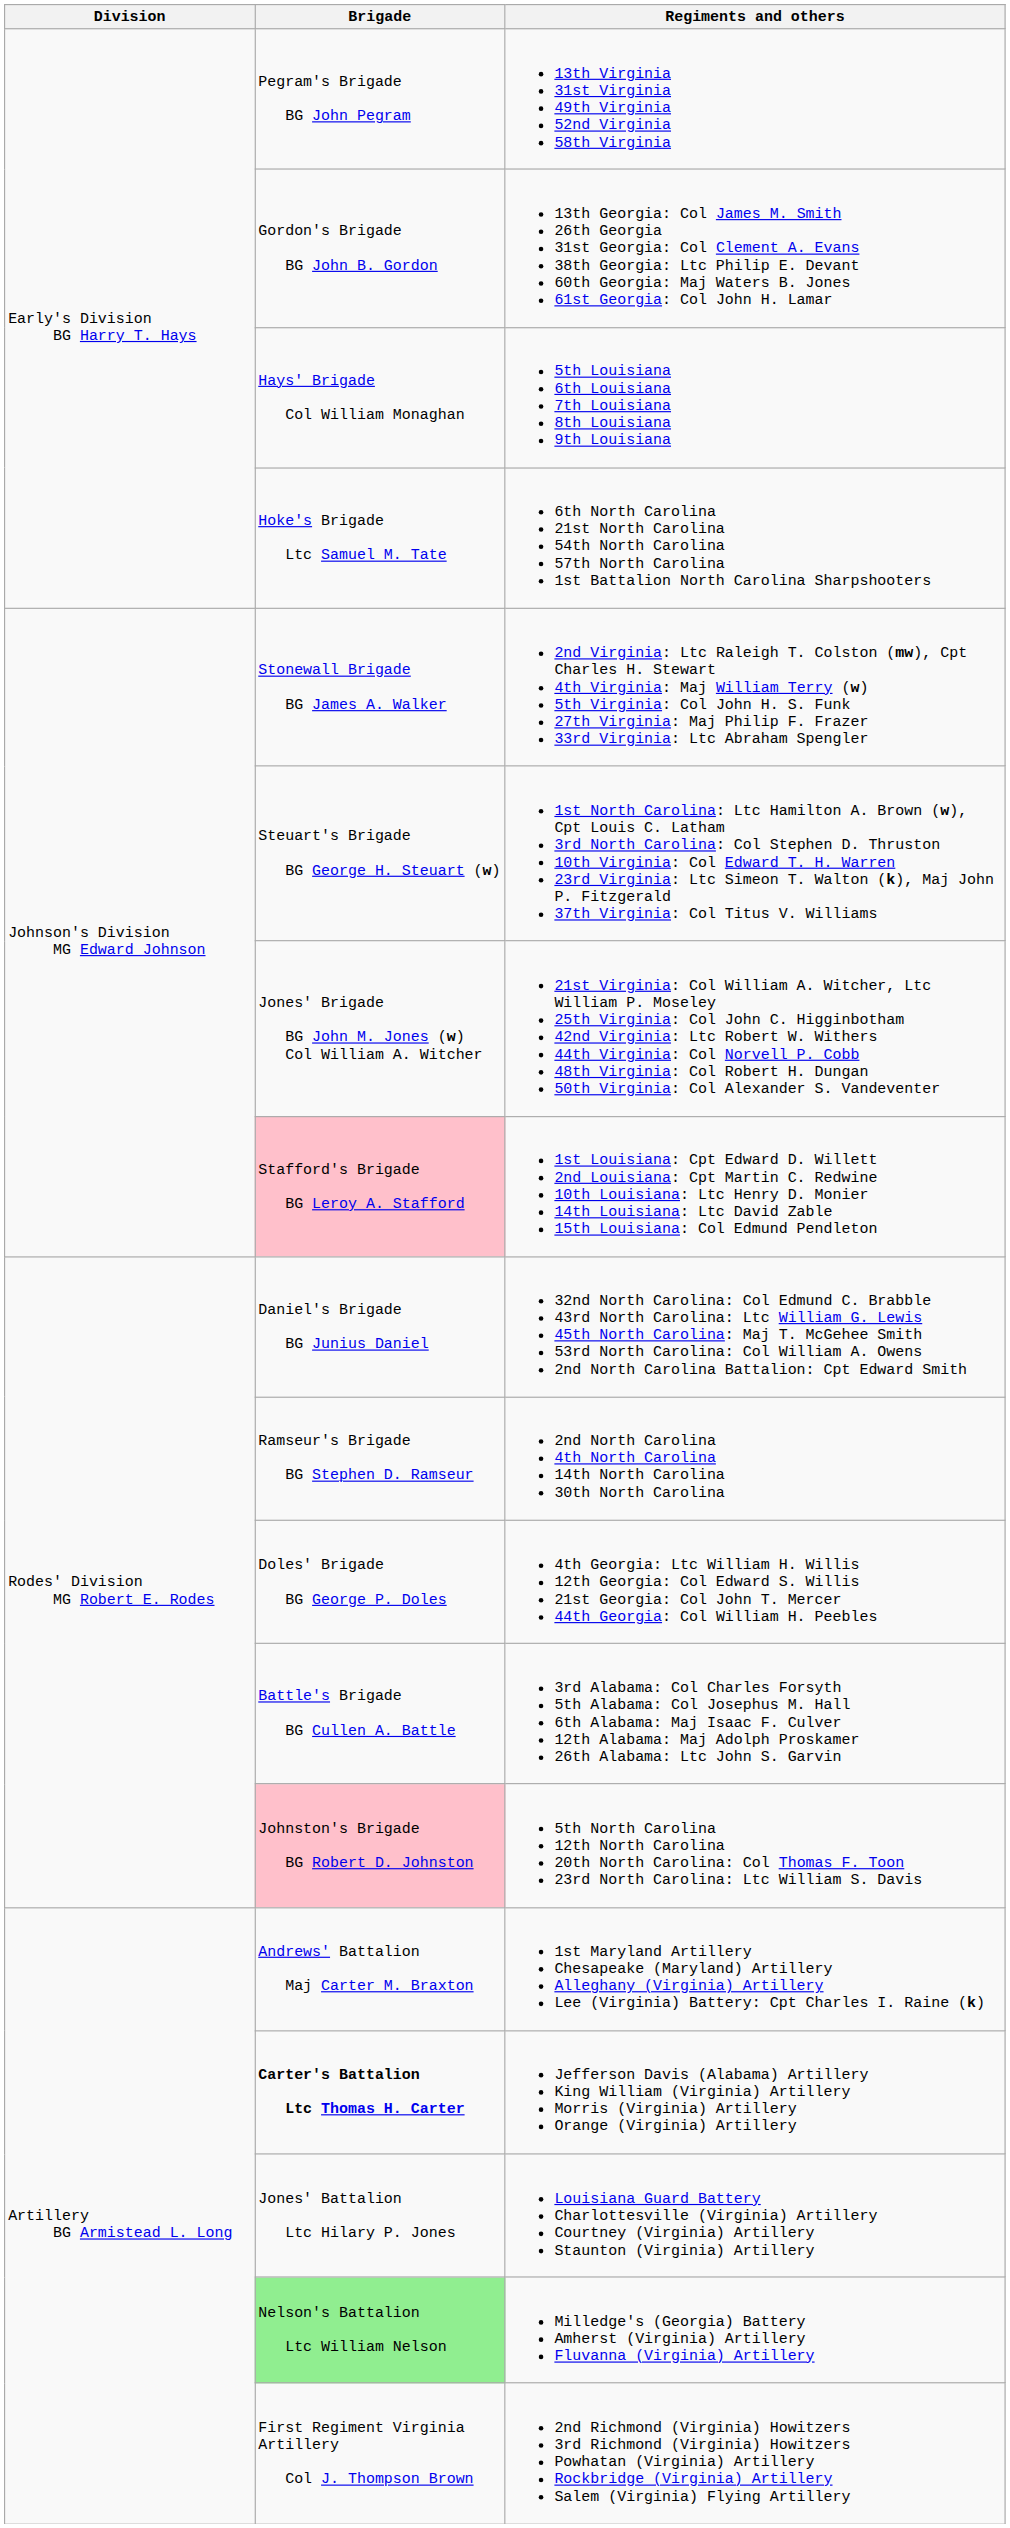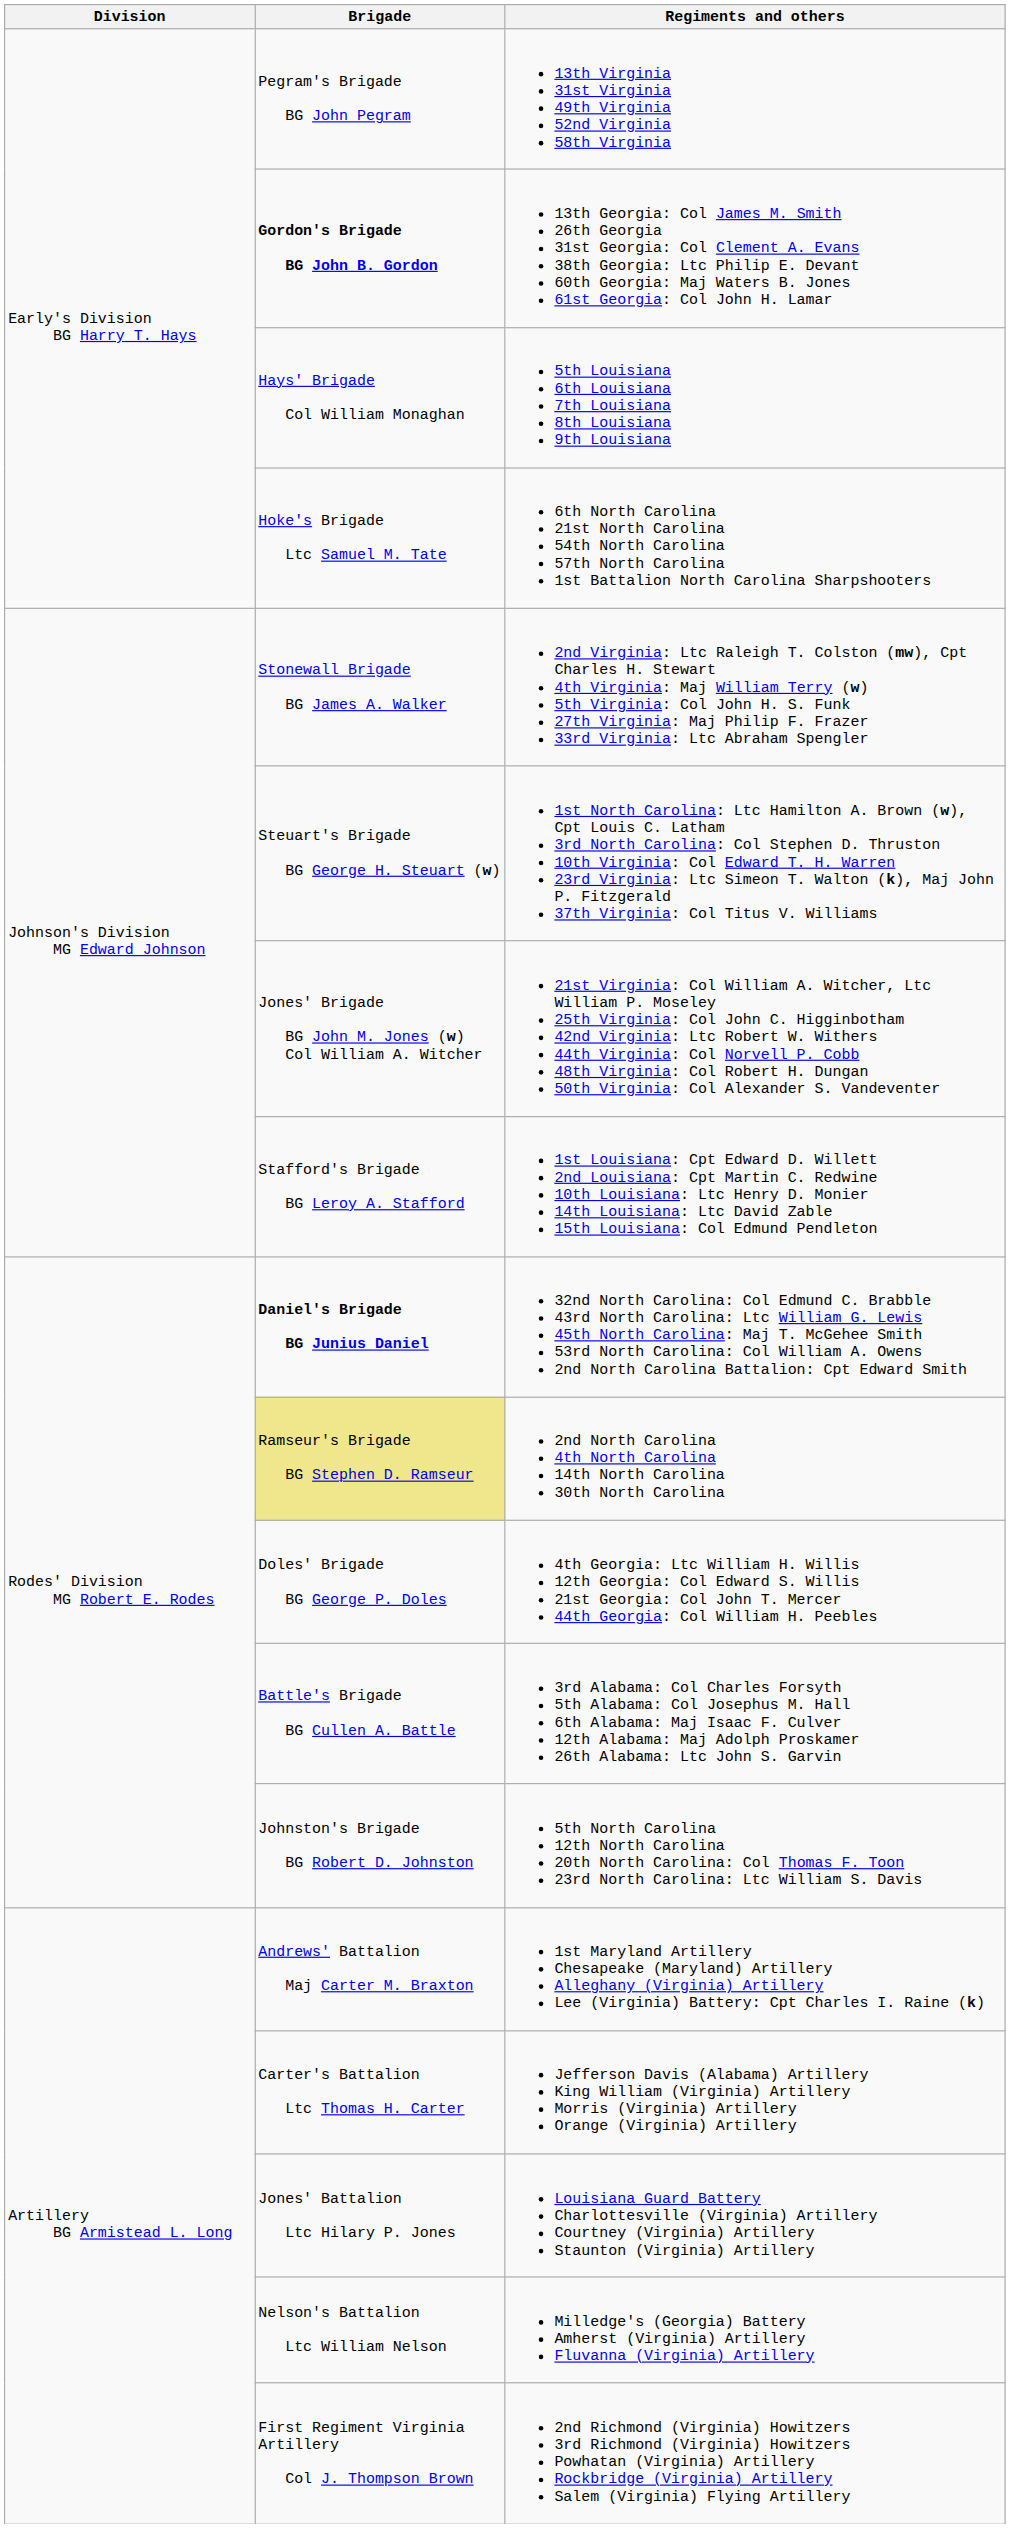(348, 248) normal -> (348, 248) bold
(361, 1186) pink background -> (361, 1186) no background
(343, 1327) normal -> (343, 1327) bold
(366, 1459) no background -> (366, 1459) khaki background
(366, 1846) pink background -> (366, 1846) no background
(361, 2092) bold -> (361, 2092) normal
(352, 2330) lightgreen background -> (352, 2330) no background
